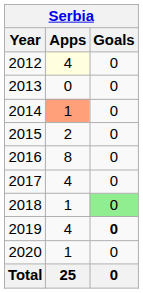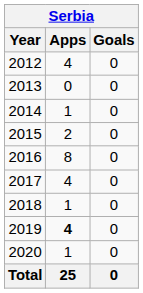(68, 63) lightyellow background -> (68, 63) no background
(68, 110) lightsalmon background -> (68, 110) no background
(114, 205) lightgreen background -> (114, 205) no background
(68, 228) normal -> (68, 228) bold
(114, 228) bold -> (114, 228) normal
